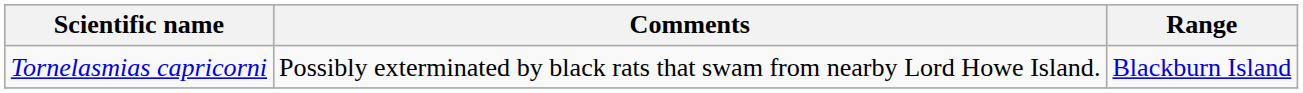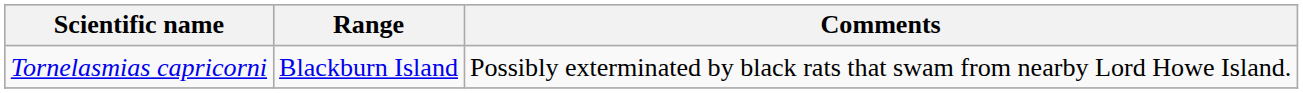columns swapped: (1202, 25) <-> (690, 25)
